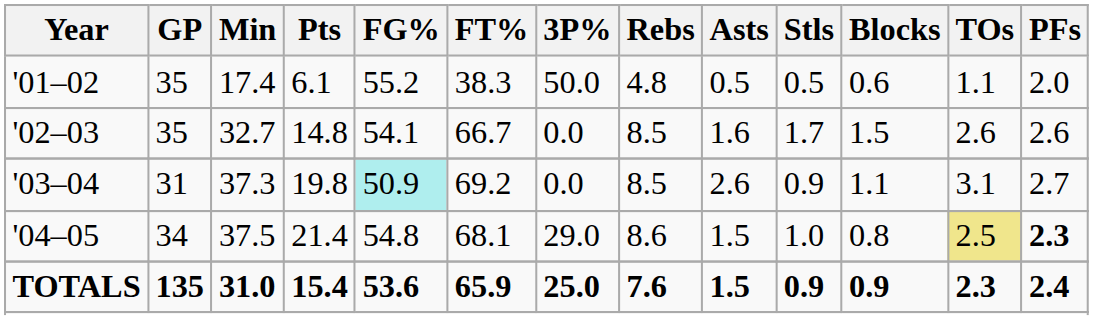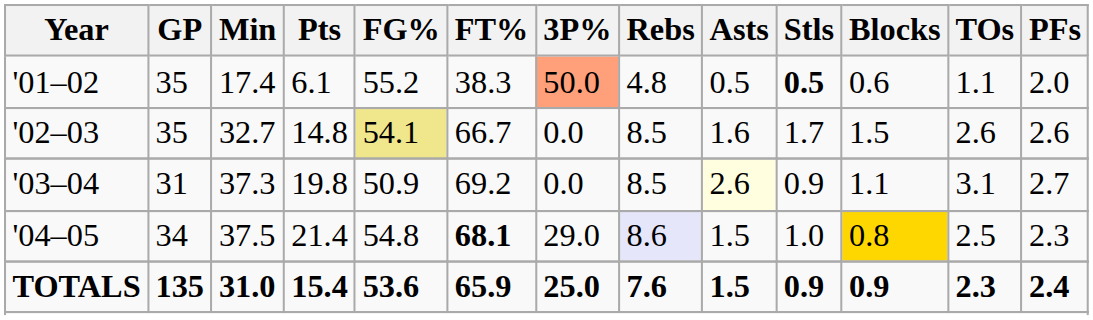(572, 81) no background -> (572, 81) lightsalmon background
(804, 81) normal -> (804, 81) bold
(391, 132) no background -> (391, 132) khaki background
(391, 183) paleturquoise background -> (391, 183) no background
(730, 183) no background -> (730, 183) lightyellow background
(483, 235) normal -> (483, 235) bold
(647, 235) no background -> (647, 235) lavender background
(869, 235) no background -> (869, 235) gold background
(976, 235) khaki background -> (976, 235) no background
(1049, 235) bold -> (1049, 235) normal
